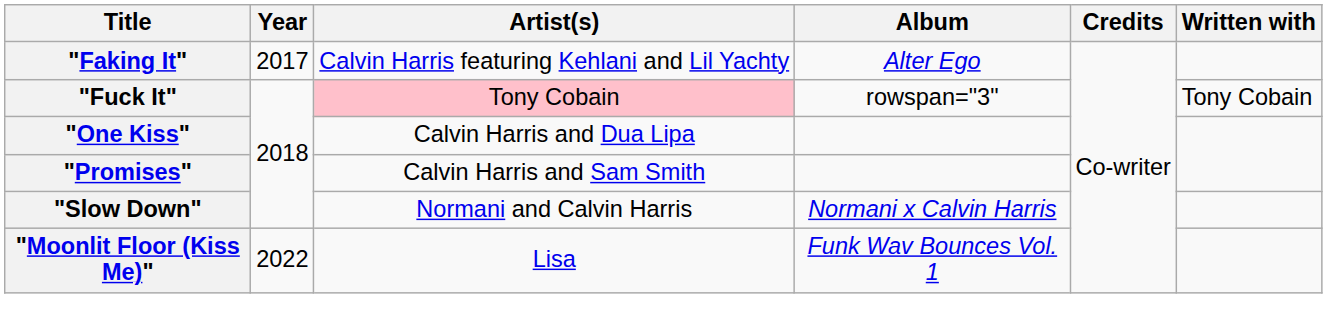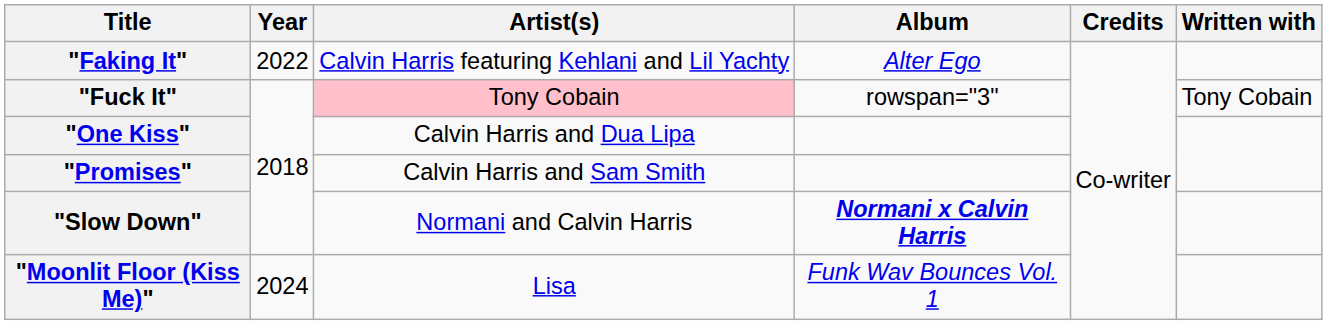(282, 60) 2017 -> (282, 60) 2022
(932, 209) normal -> (932, 222) bold
(282, 260) 2022 -> (282, 286) 2024
